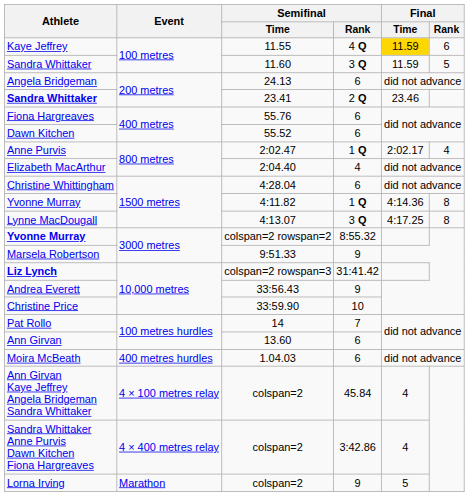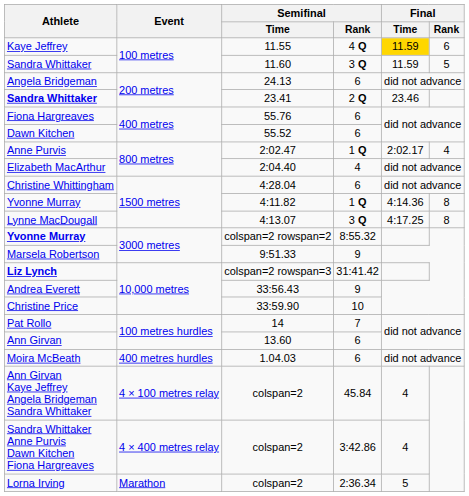(358, 483) 9 -> (358, 483) 2:36.34
